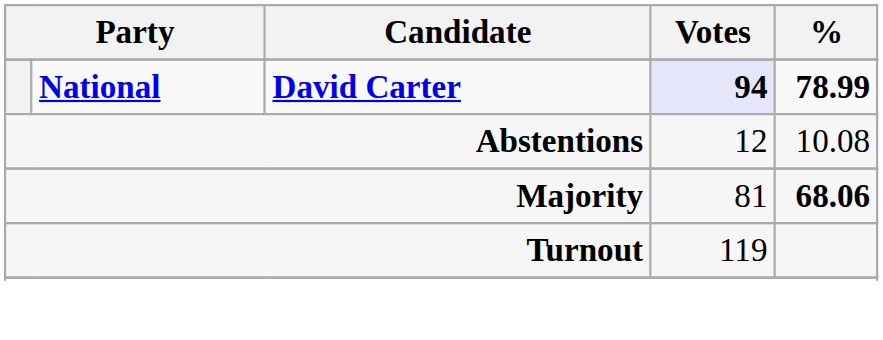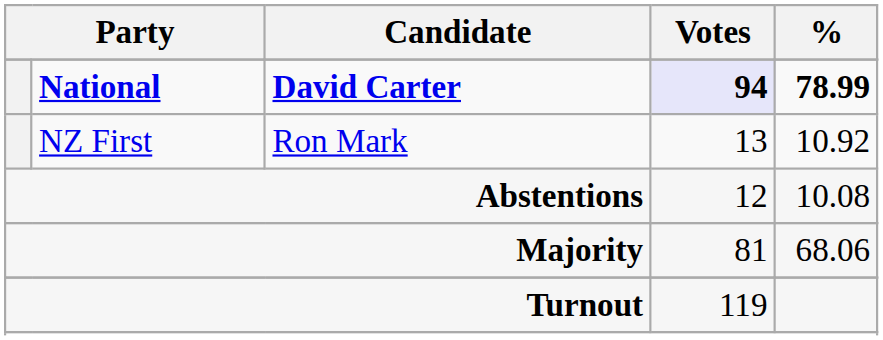+ row: (96, 141)
(833, 195) bold -> (833, 250) normal
